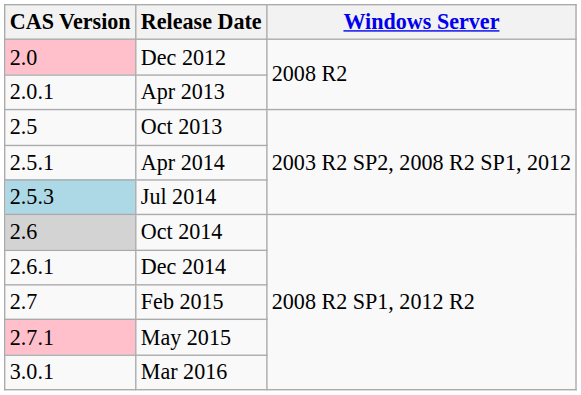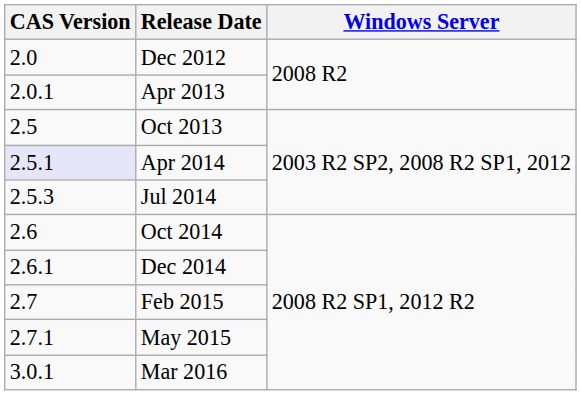(24, 57) pink background -> (24, 57) no background
(32, 162) no background -> (32, 162) lavender background
(32, 197) lightblue background -> (32, 197) no background
(24, 232) lightgrey background -> (24, 232) no background
(32, 337) pink background -> (32, 337) no background
